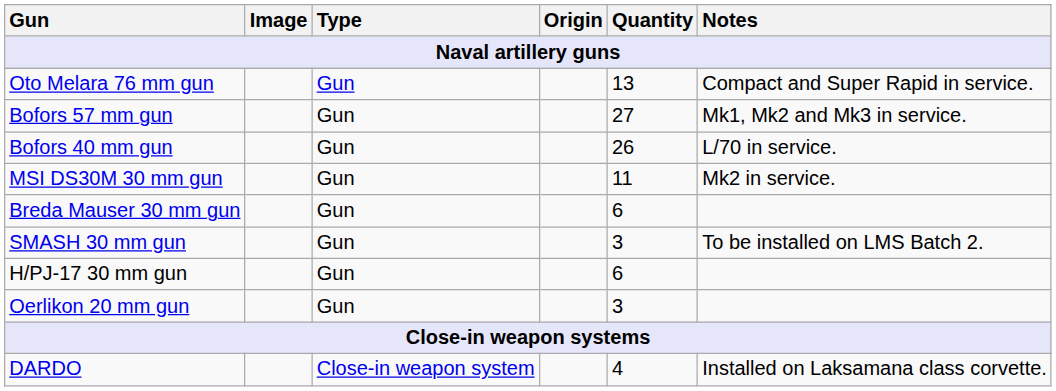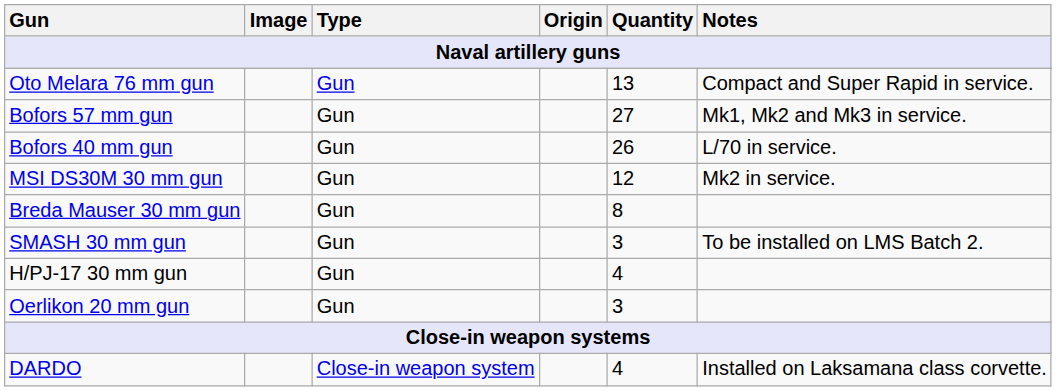(622, 178) 11 -> (623, 178) 12
(617, 210) 6 -> (617, 210) 8
(617, 274) 6 -> (617, 274) 4
